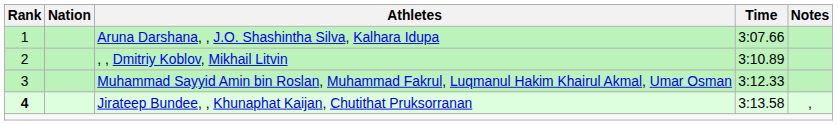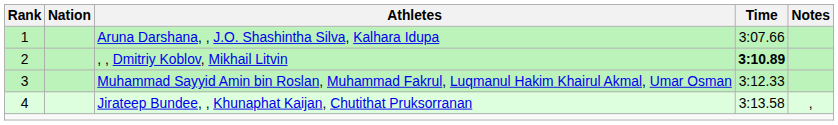(761, 59) normal -> (762, 59) bold
(25, 103) bold -> (25, 103) normal
